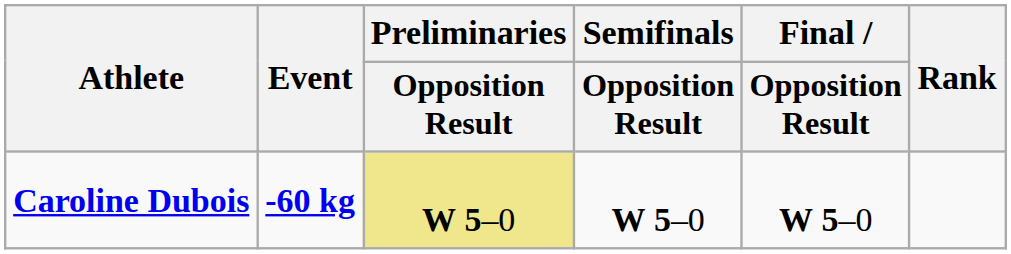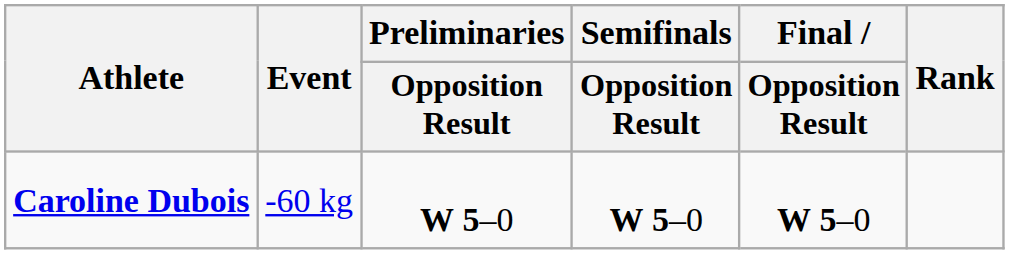(310, 199) bold -> (309, 199) normal
(469, 219) khaki background -> (467, 219) no background
